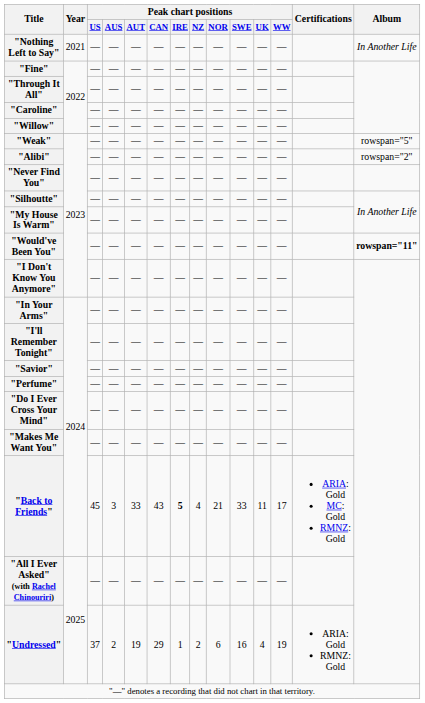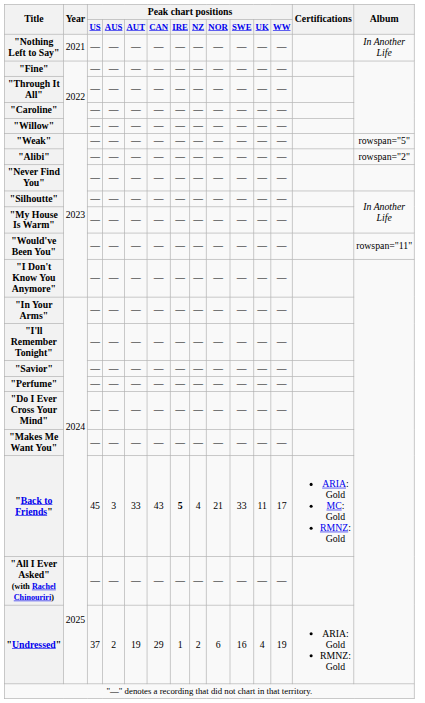(387, 246) bold -> (384, 246) normal
